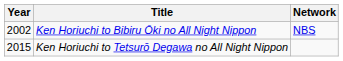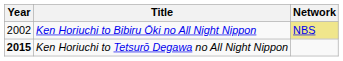(304, 30) no background -> (304, 30) khaki background
(19, 47) normal -> (19, 47) bold
